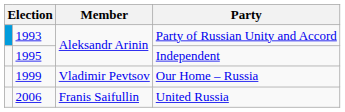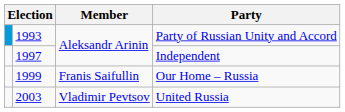(28, 55) 1995 -> (28, 55) 1997
(104, 76) Vladimir Pevtsov -> (99, 76) Franis Saifullin
(28, 96) 2006 -> (28, 96) 2003
(99, 96) Franis Saifullin -> (104, 96) Vladimir Pevtsov
